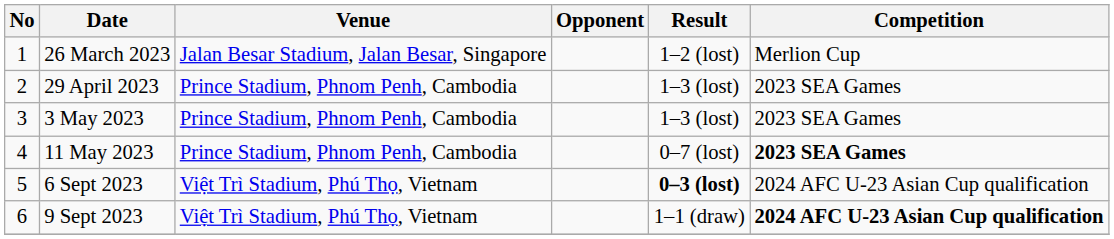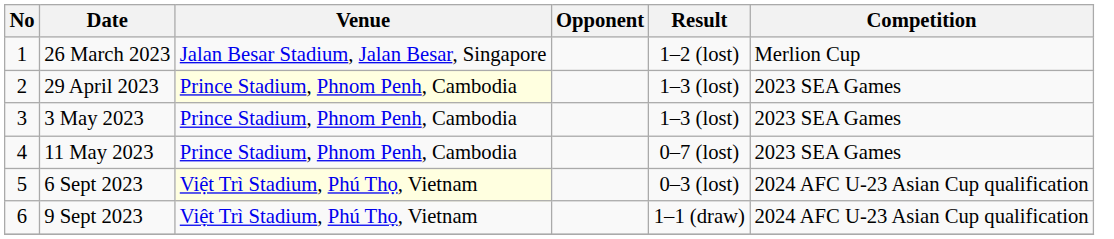(348, 86) no background -> (348, 86) lightyellow background
(830, 151) bold -> (828, 151) normal
(329, 184) no background -> (329, 184) lightyellow background
(699, 184) bold -> (699, 184) normal
(929, 217) bold -> (922, 217) normal
